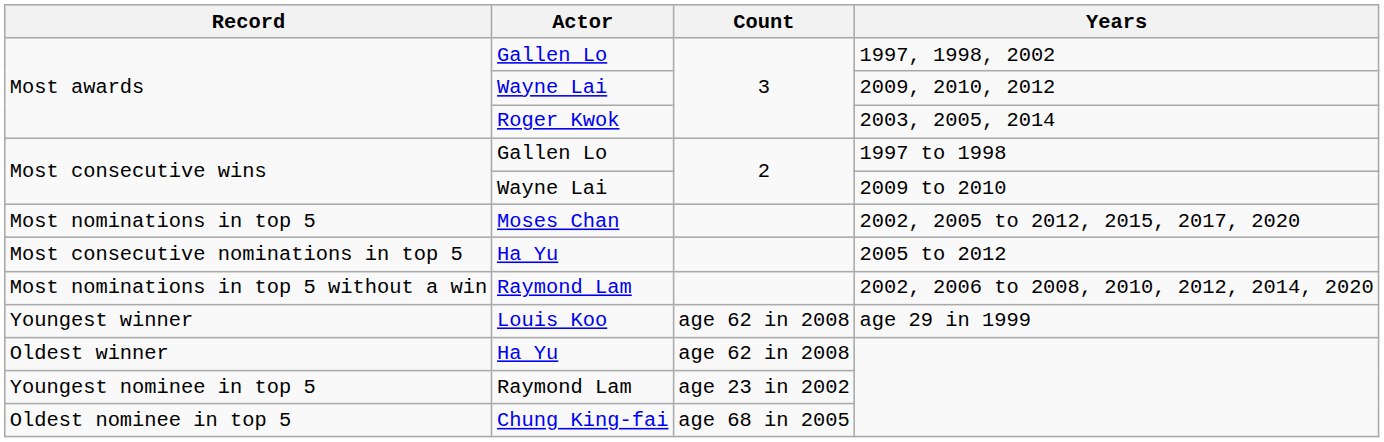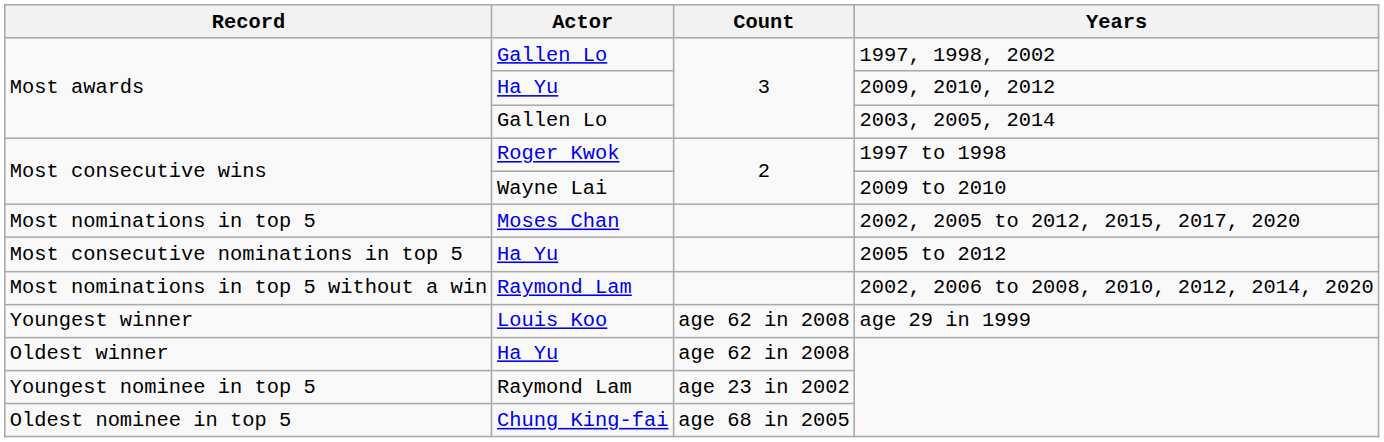(552, 88) Wayne Lai -> (528, 88) Ha Yu
(558, 121) Roger Kwok -> (552, 121) Gallen Lo
(552, 154) Gallen Lo -> (558, 154) Roger Kwok
